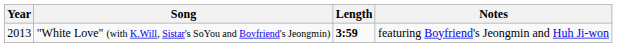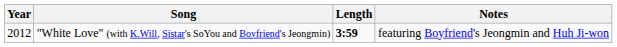(19, 33) 2013 -> (19, 33) 2012
